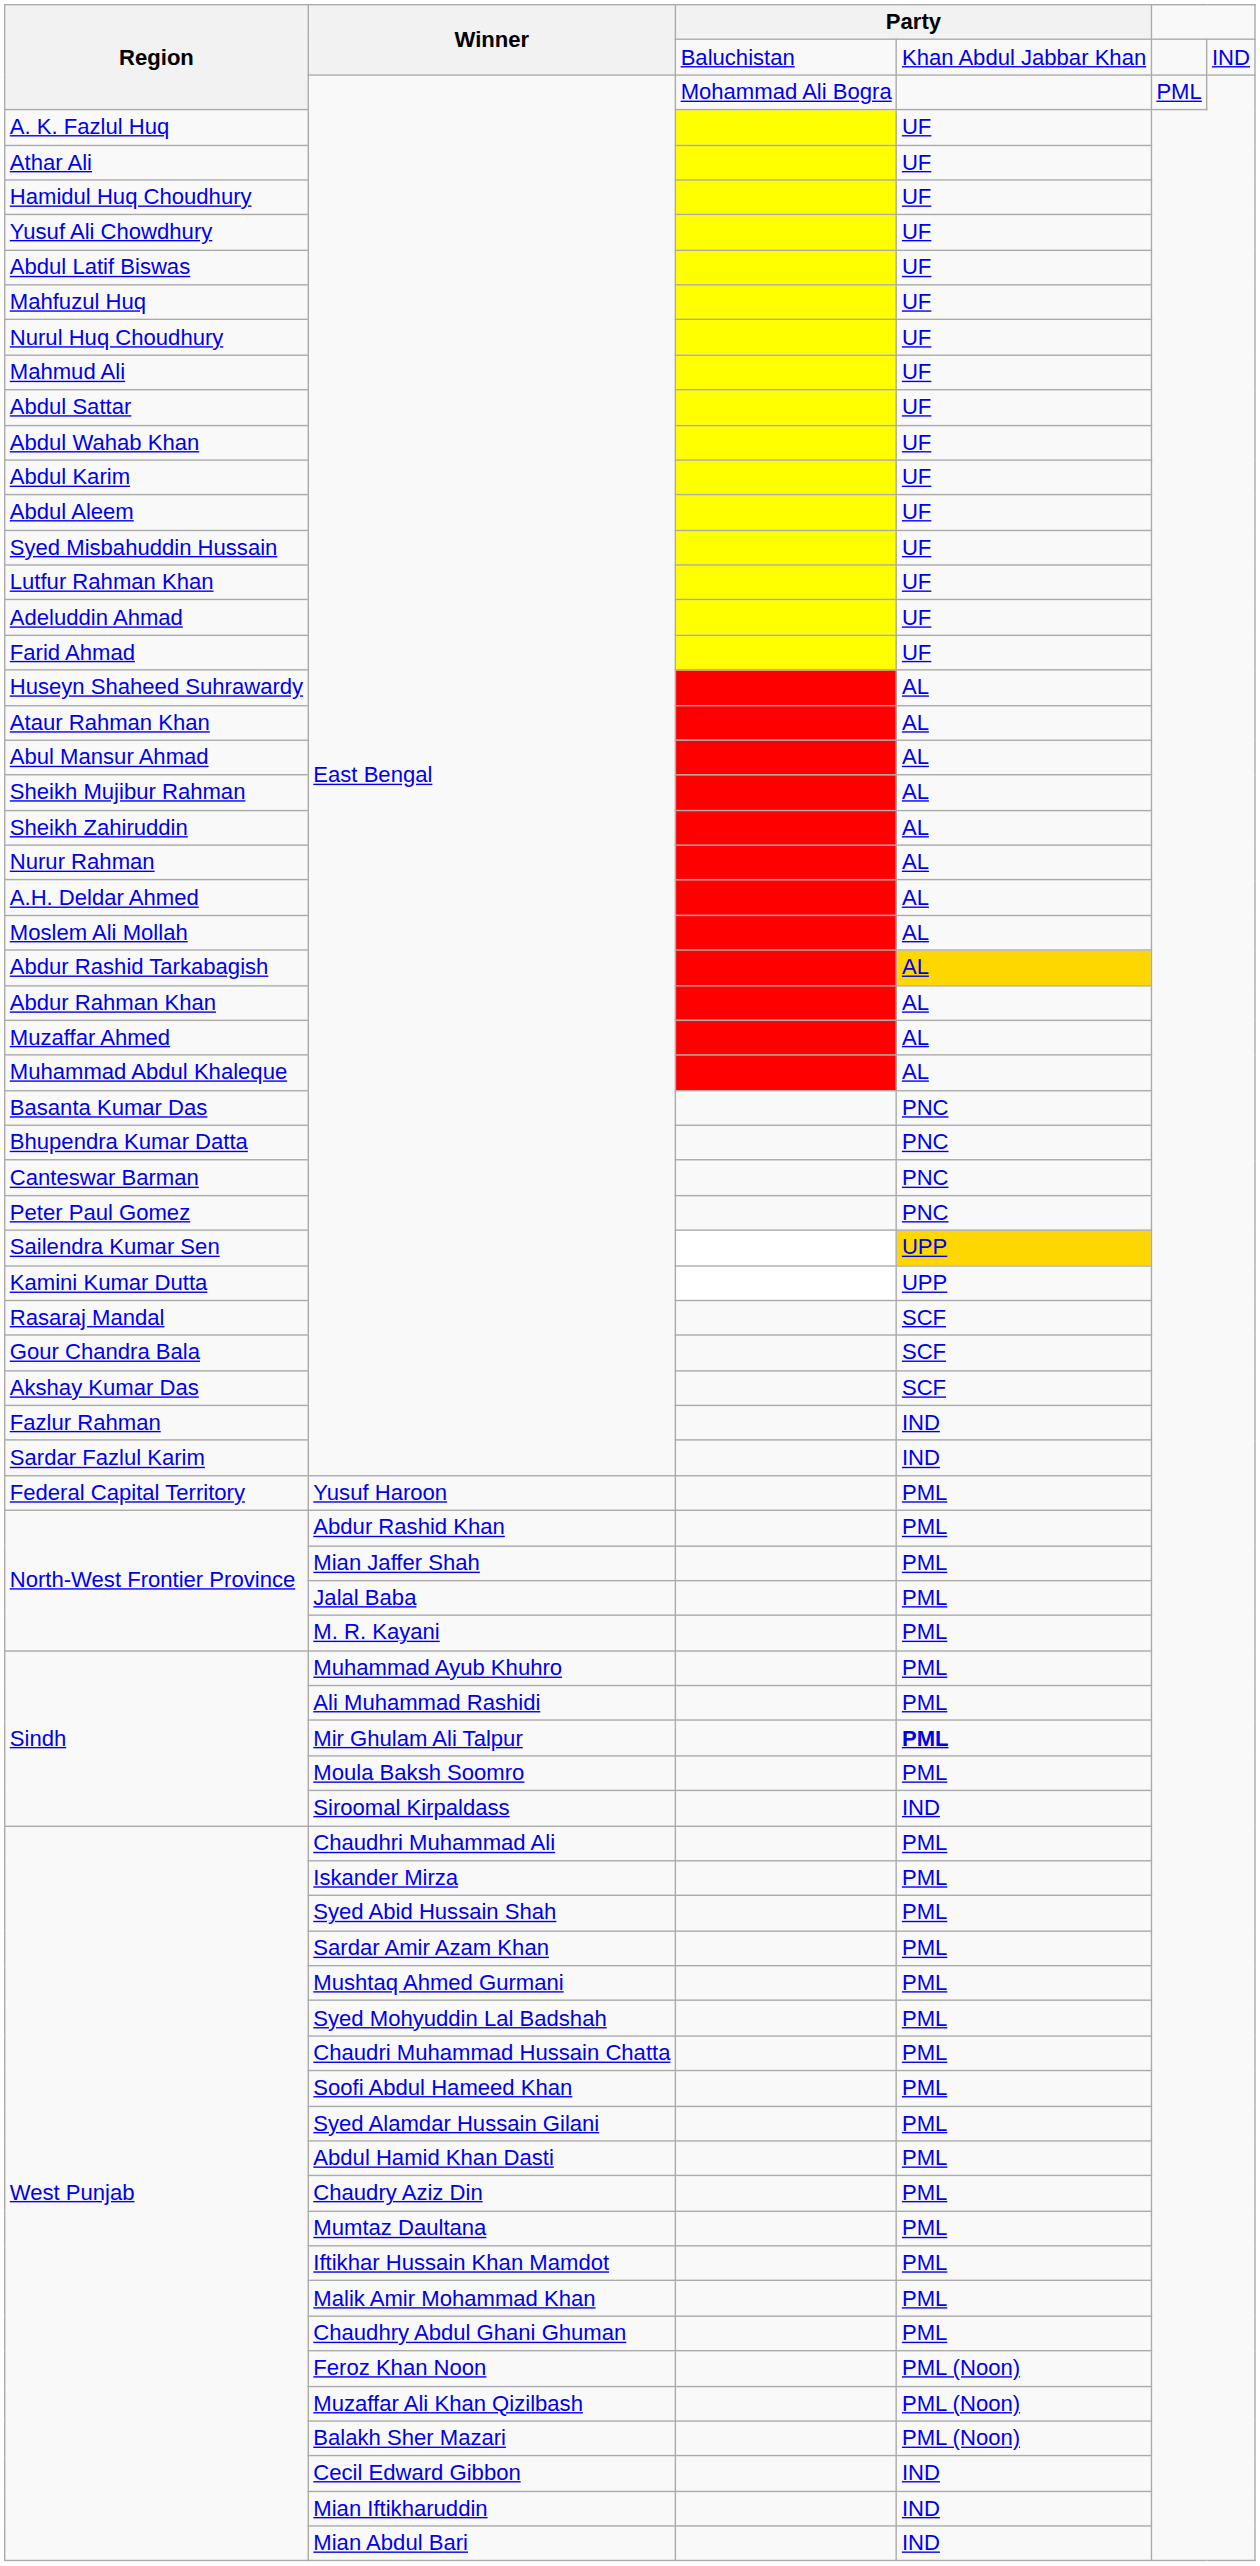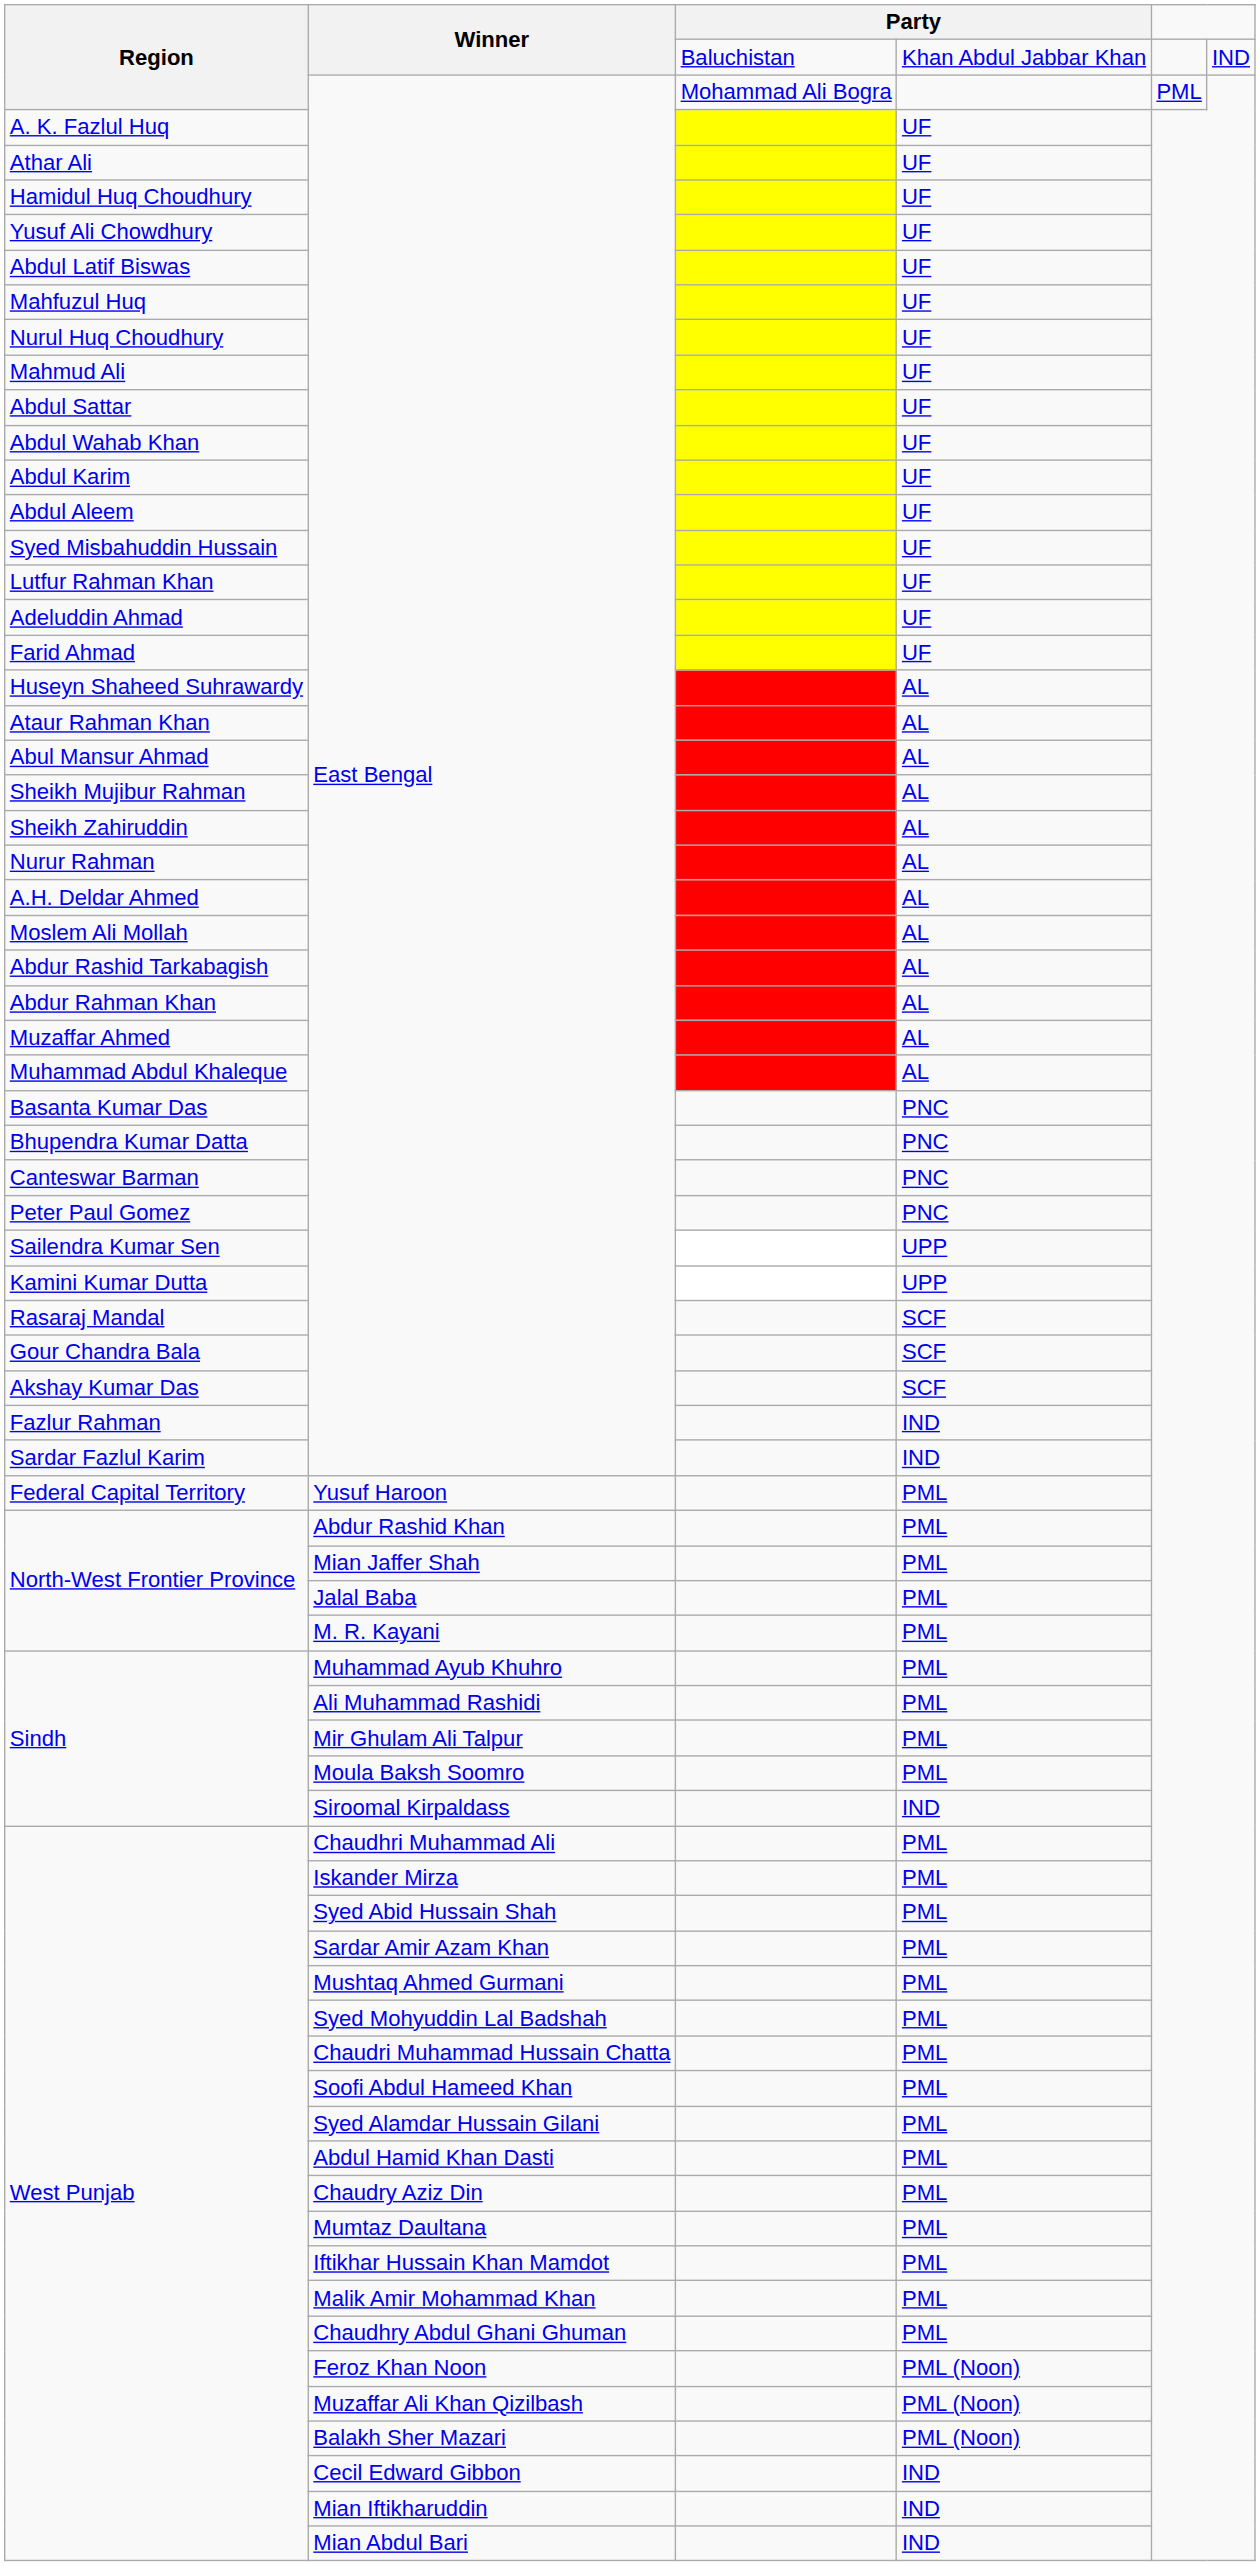(915, 967) gold background -> (915, 967) no background
(925, 1247) gold background -> (925, 1247) no background
(925, 1737) bold -> (925, 1737) normal
